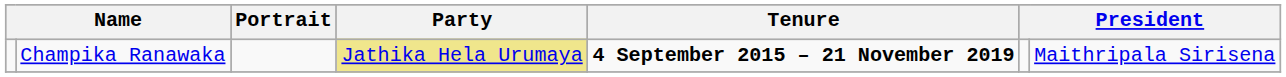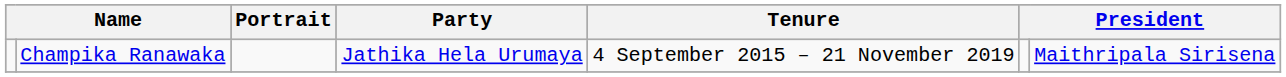(462, 55) khaki background -> (462, 55) no background
(804, 55) bold -> (804, 55) normal
